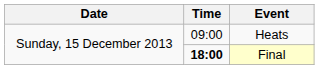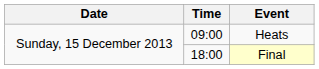(207, 54) bold -> (207, 54) normal
